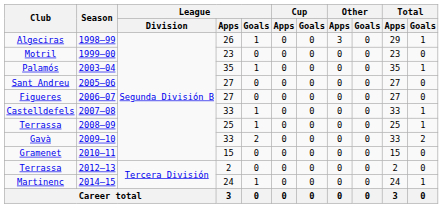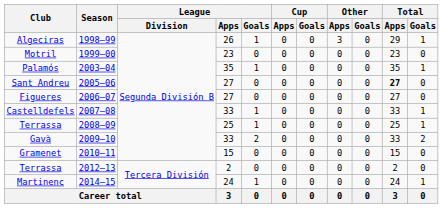(395, 82) normal -> (395, 82) bold
